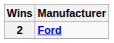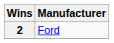(50, 30) bold -> (49, 30) normal
